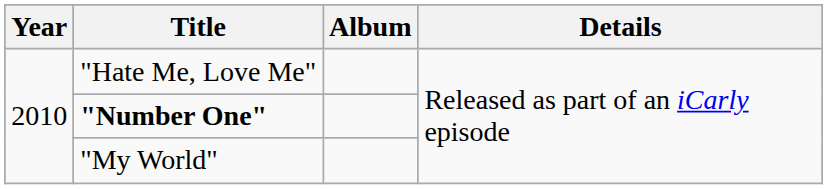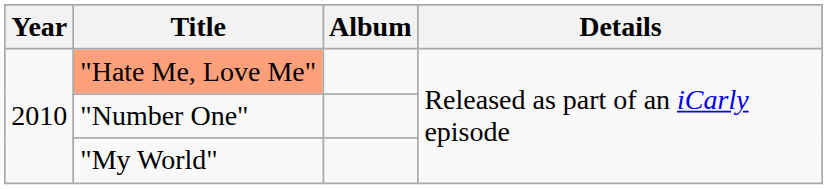(198, 71) no background -> (198, 71) lightsalmon background
(174, 115) bold -> (164, 115) normal
